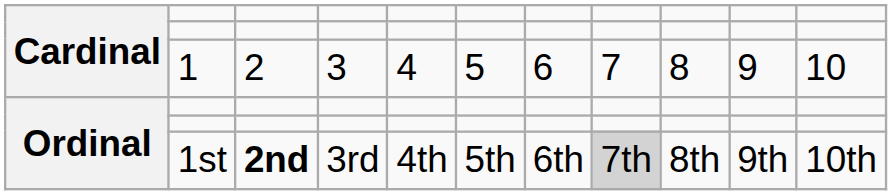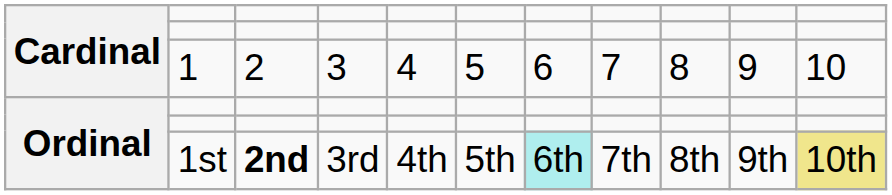(558, 159) no background -> (558, 159) paleturquoise background
(626, 159) lightgrey background -> (626, 159) no background
(841, 159) no background -> (841, 159) khaki background
